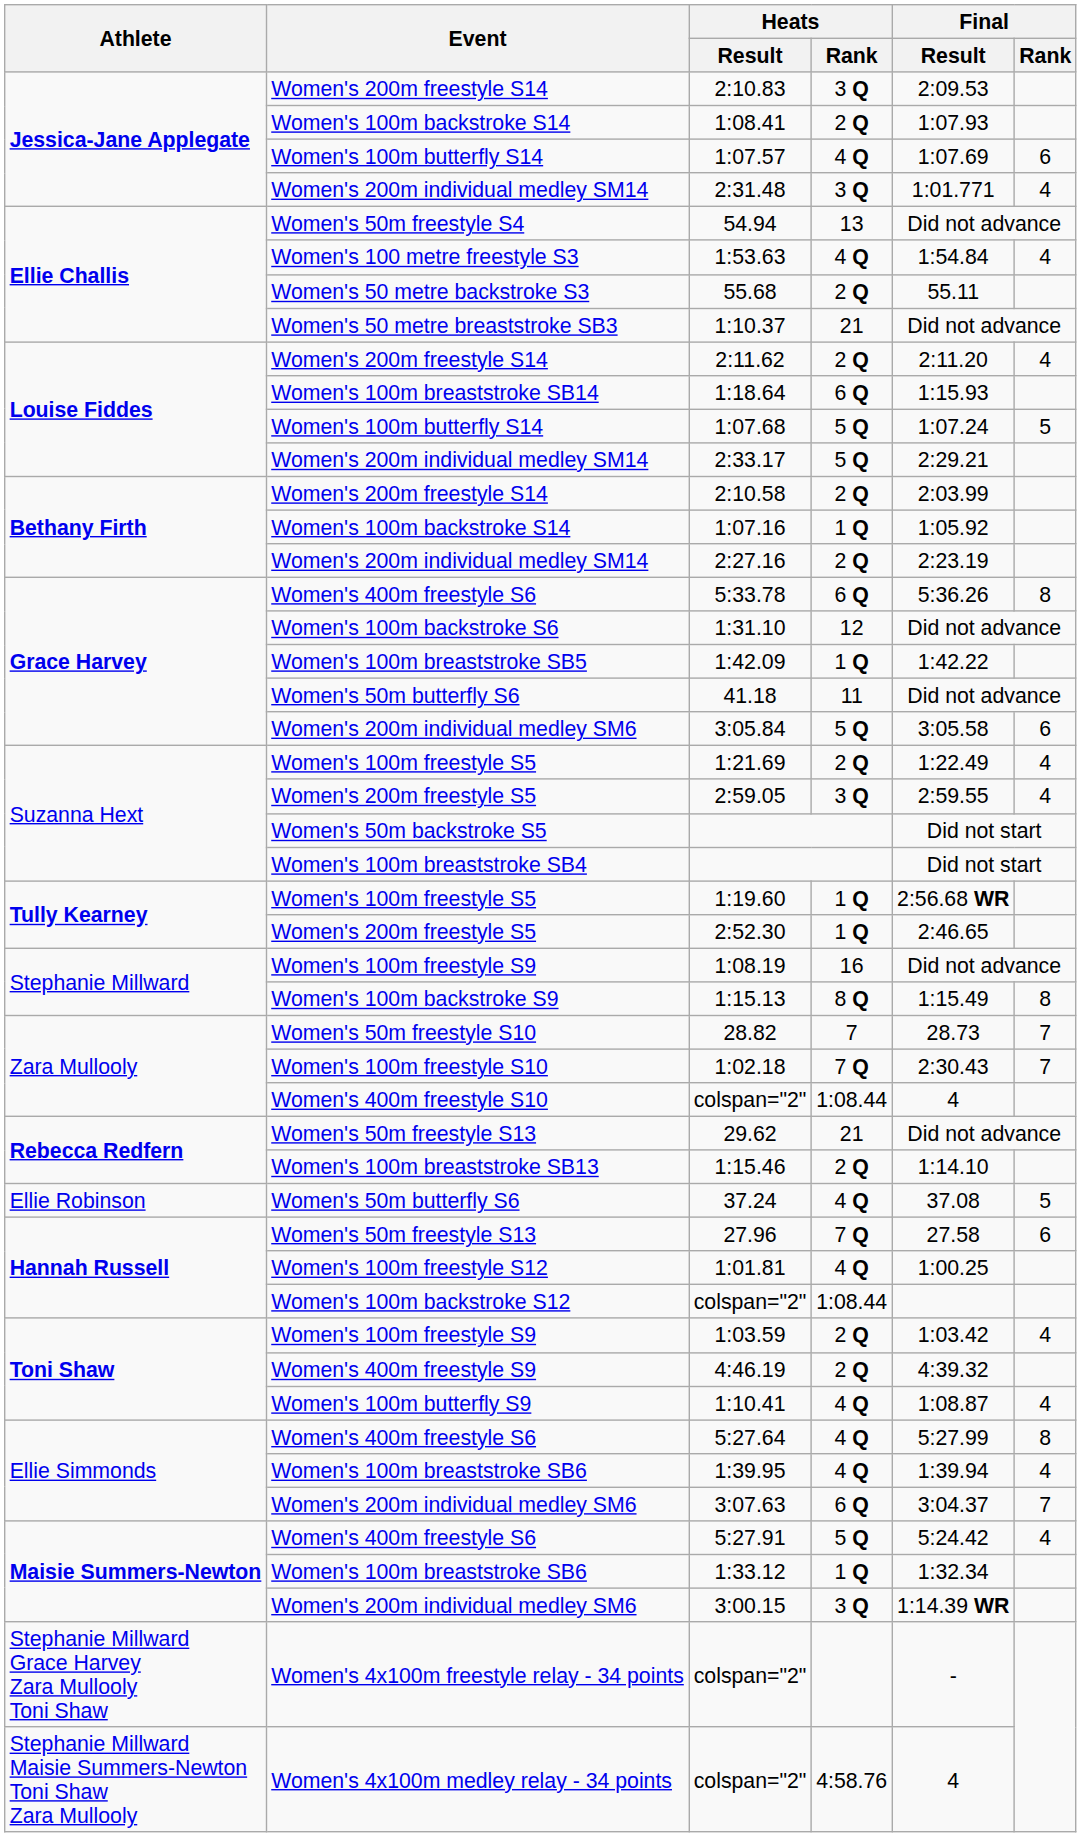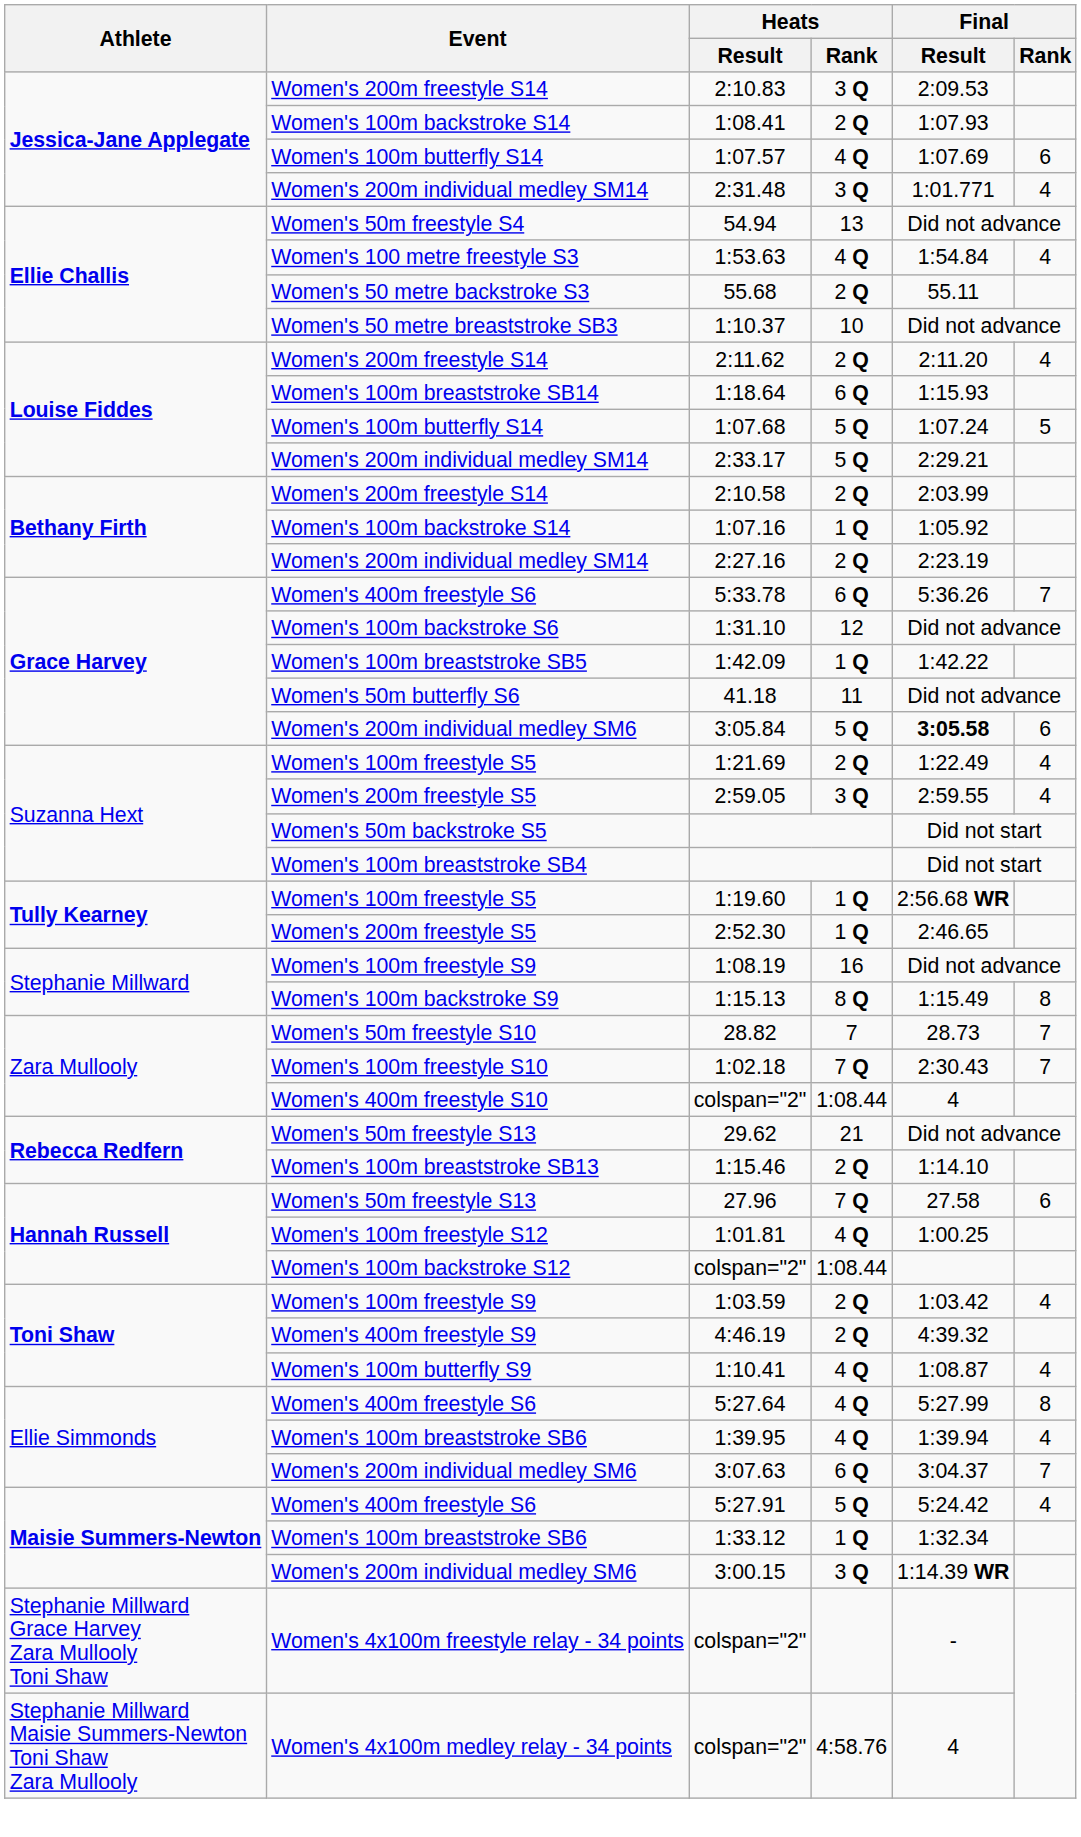(852, 325) 21 -> (852, 325) 10
(1045, 594) 8 -> (1045, 594) 7
(953, 729) normal -> (953, 729) bold
- row: (395, 1201)
